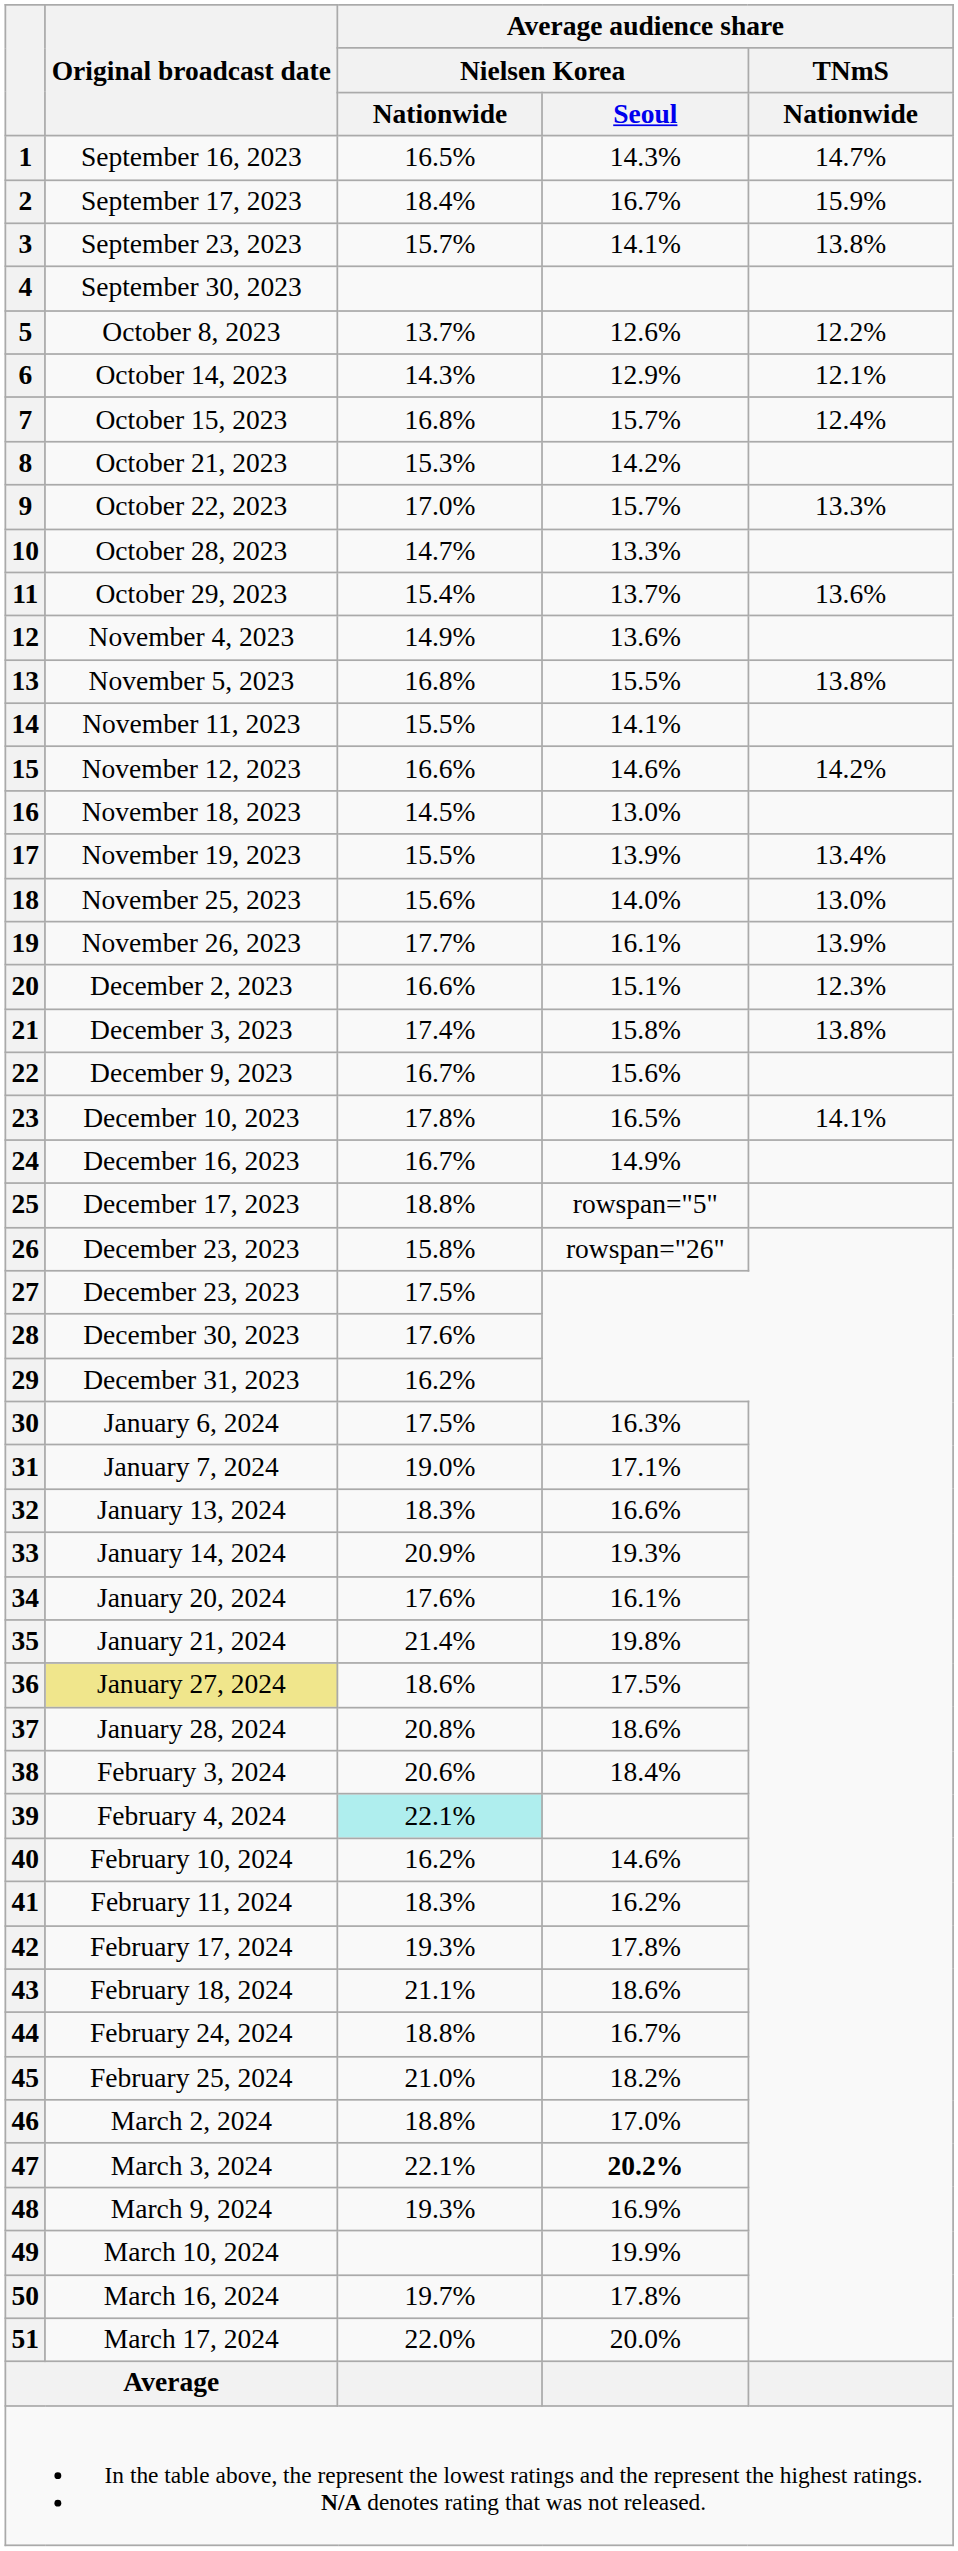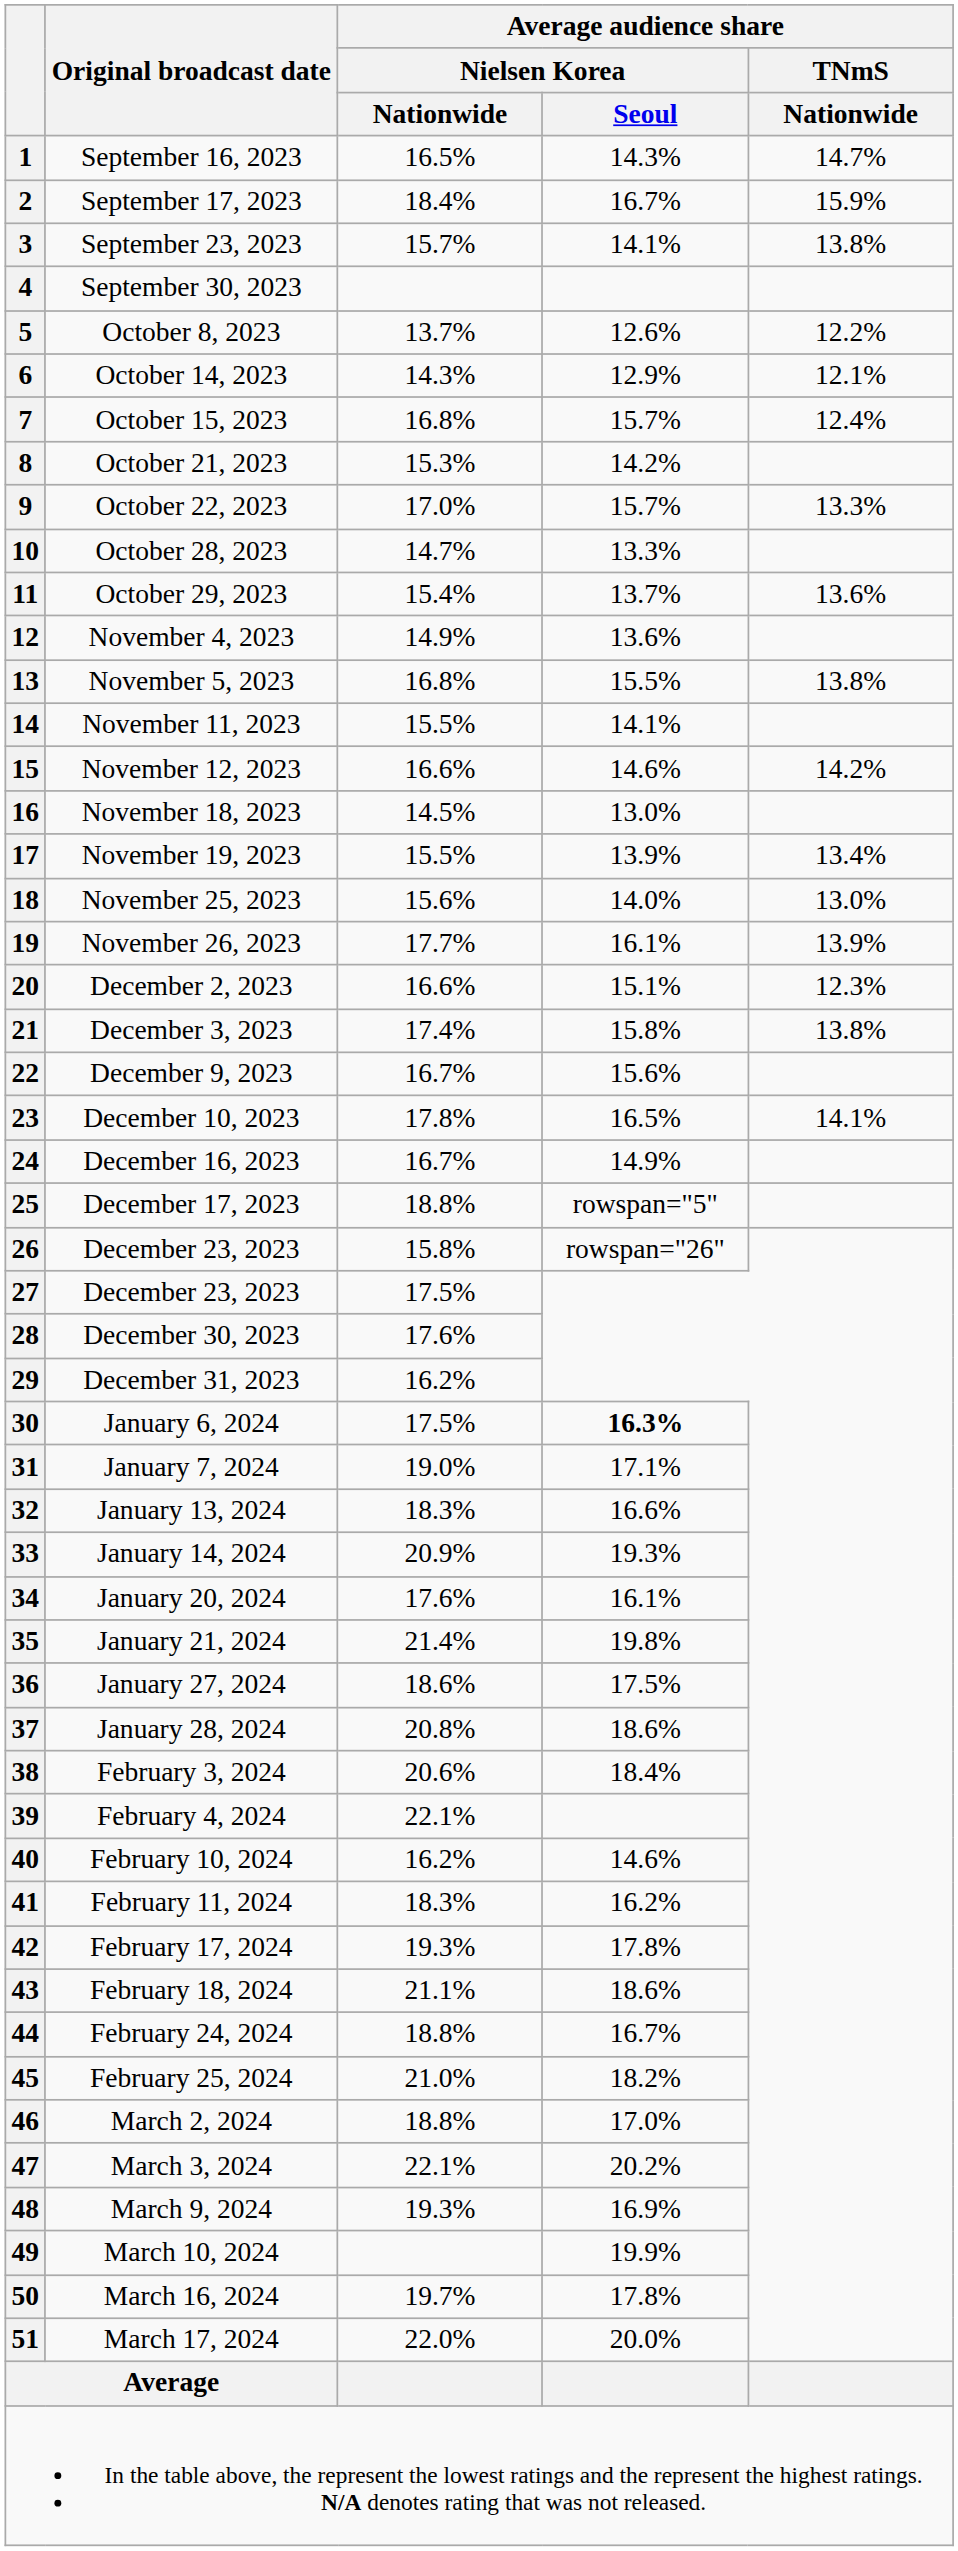(645, 1422) normal -> (645, 1422) bold
(191, 1684) khaki background -> (191, 1684) no background
(440, 1815) paleturquoise background -> (440, 1815) no background
(645, 2164) bold -> (645, 2164) normal
